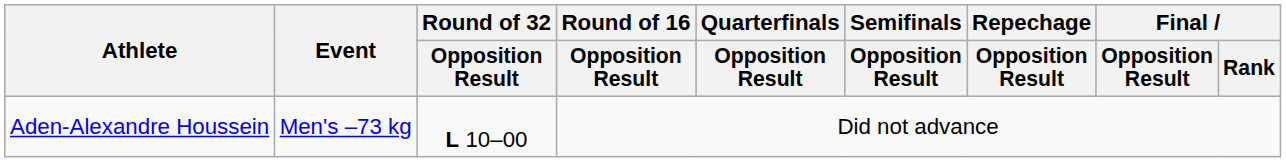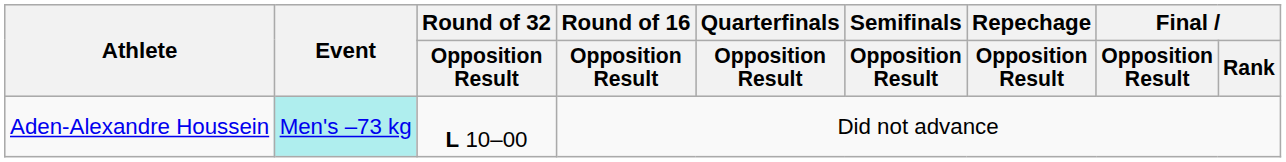(346, 127) no background -> (346, 127) paleturquoise background
